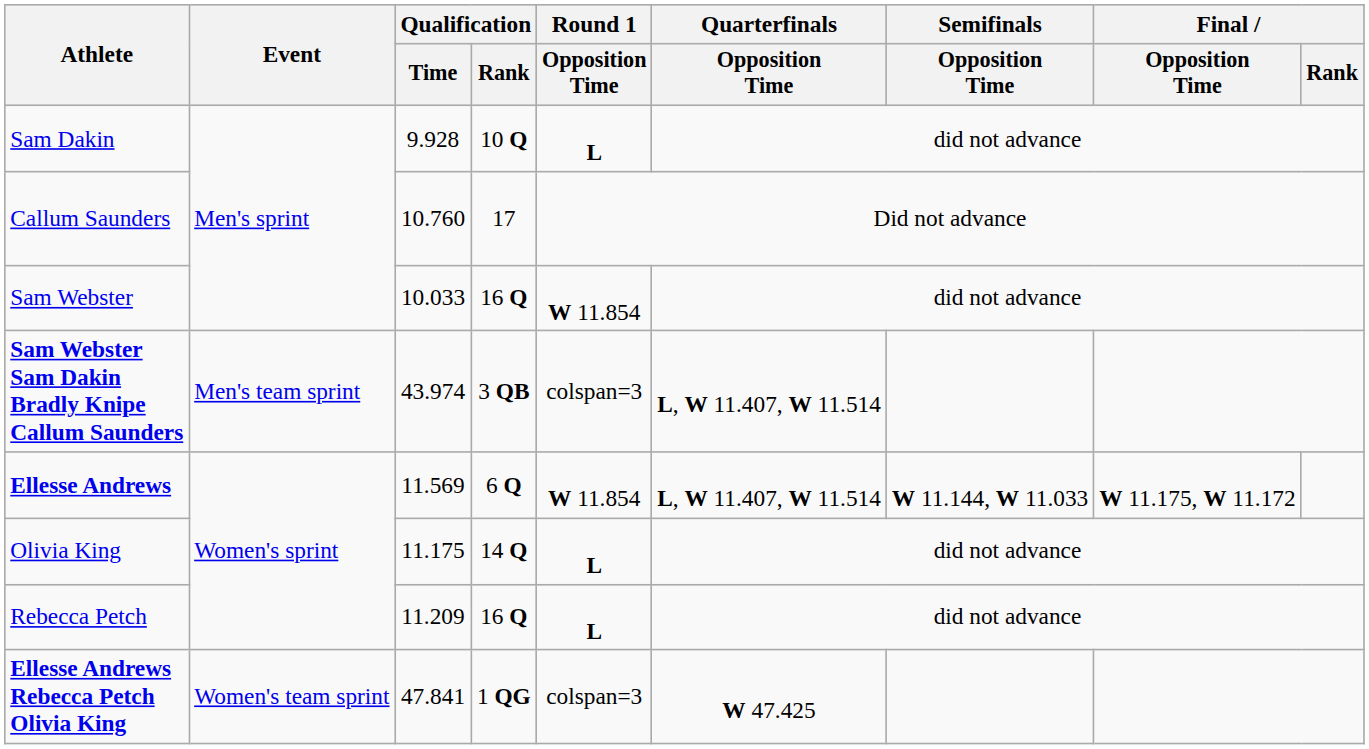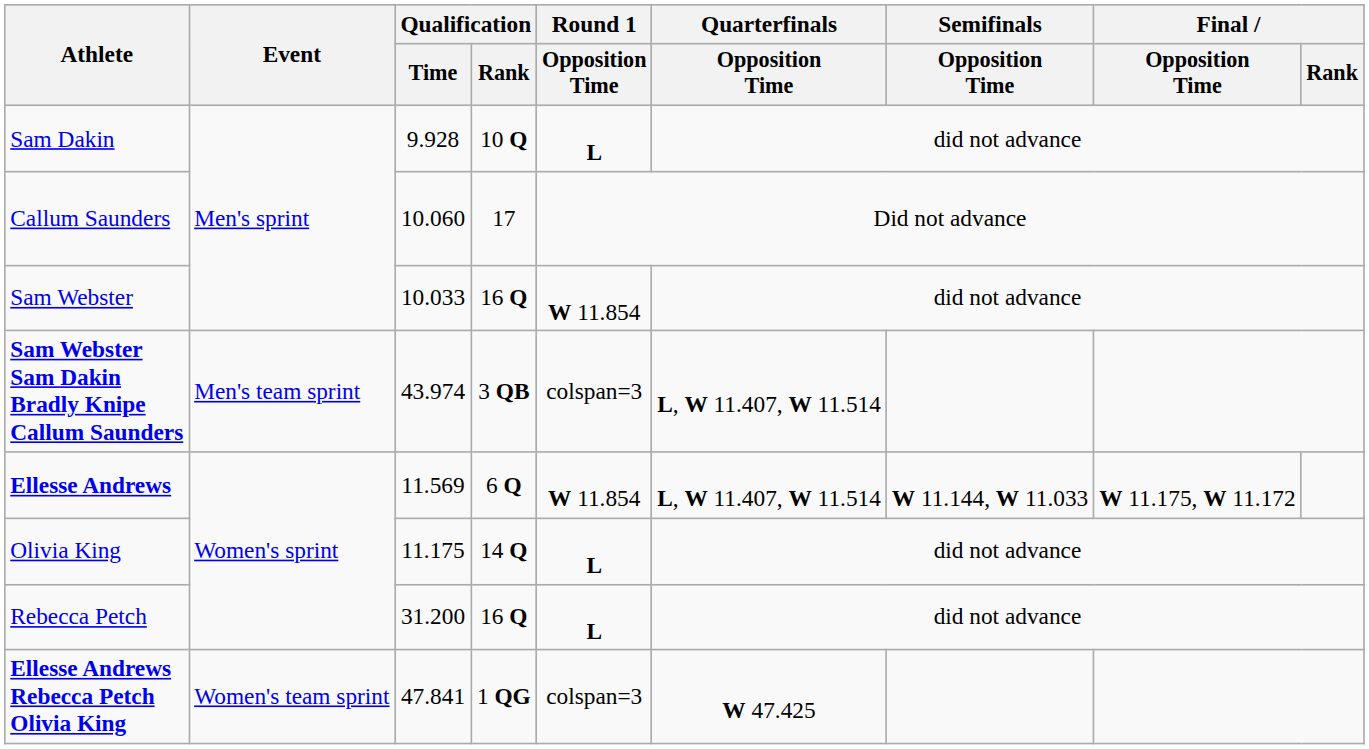(433, 218) 10.760 -> (433, 218) 10.060
(433, 617) 11.209 -> (433, 617) 31.200
